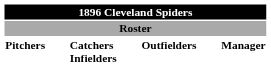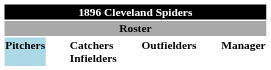(25, 45) no background -> (25, 45) lightblue background
